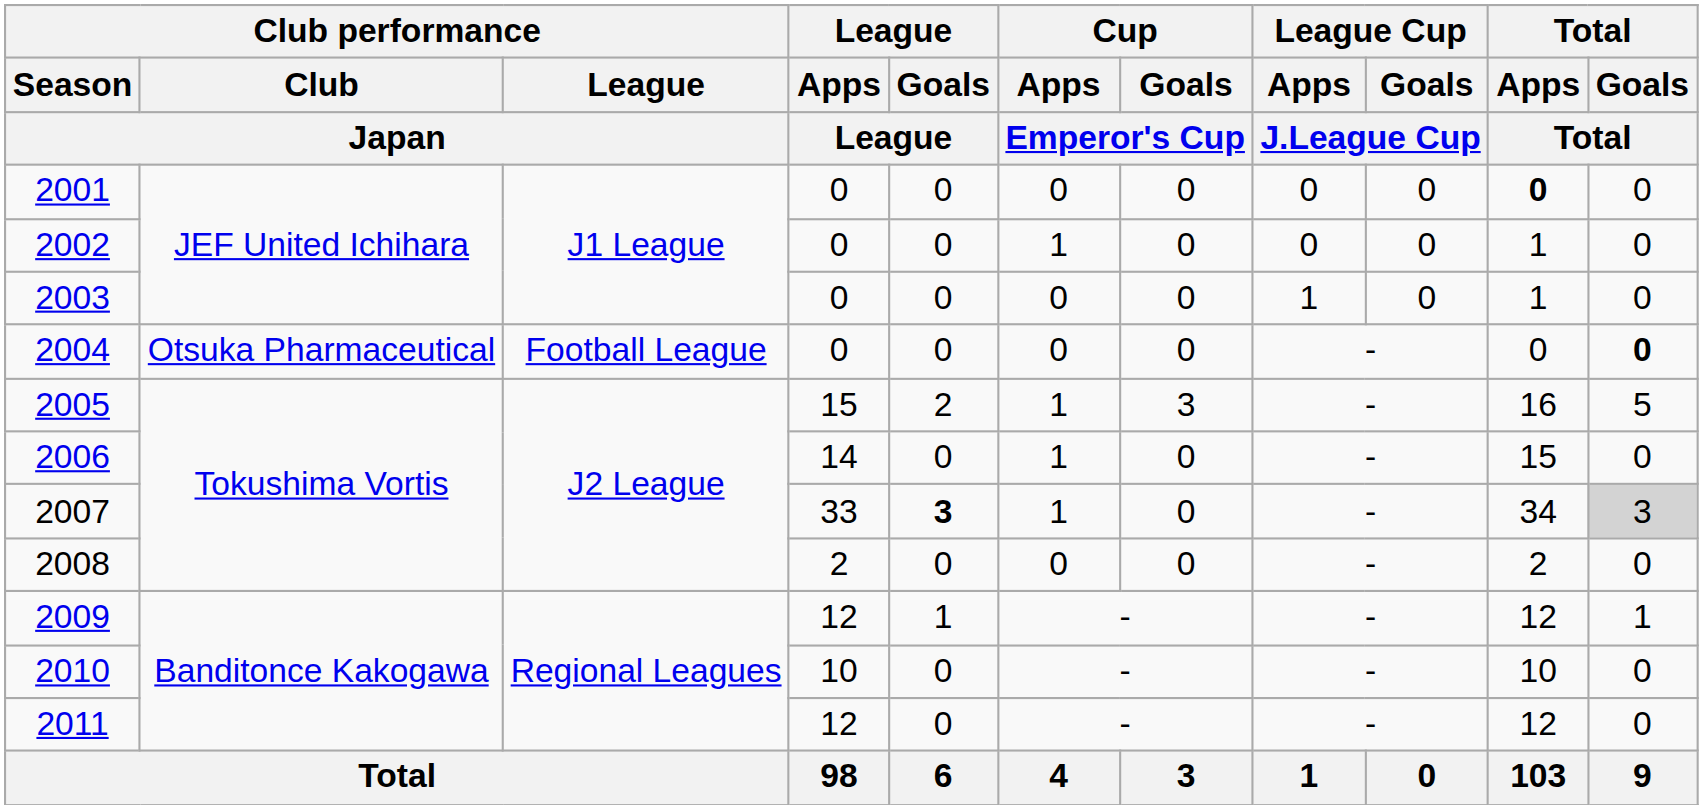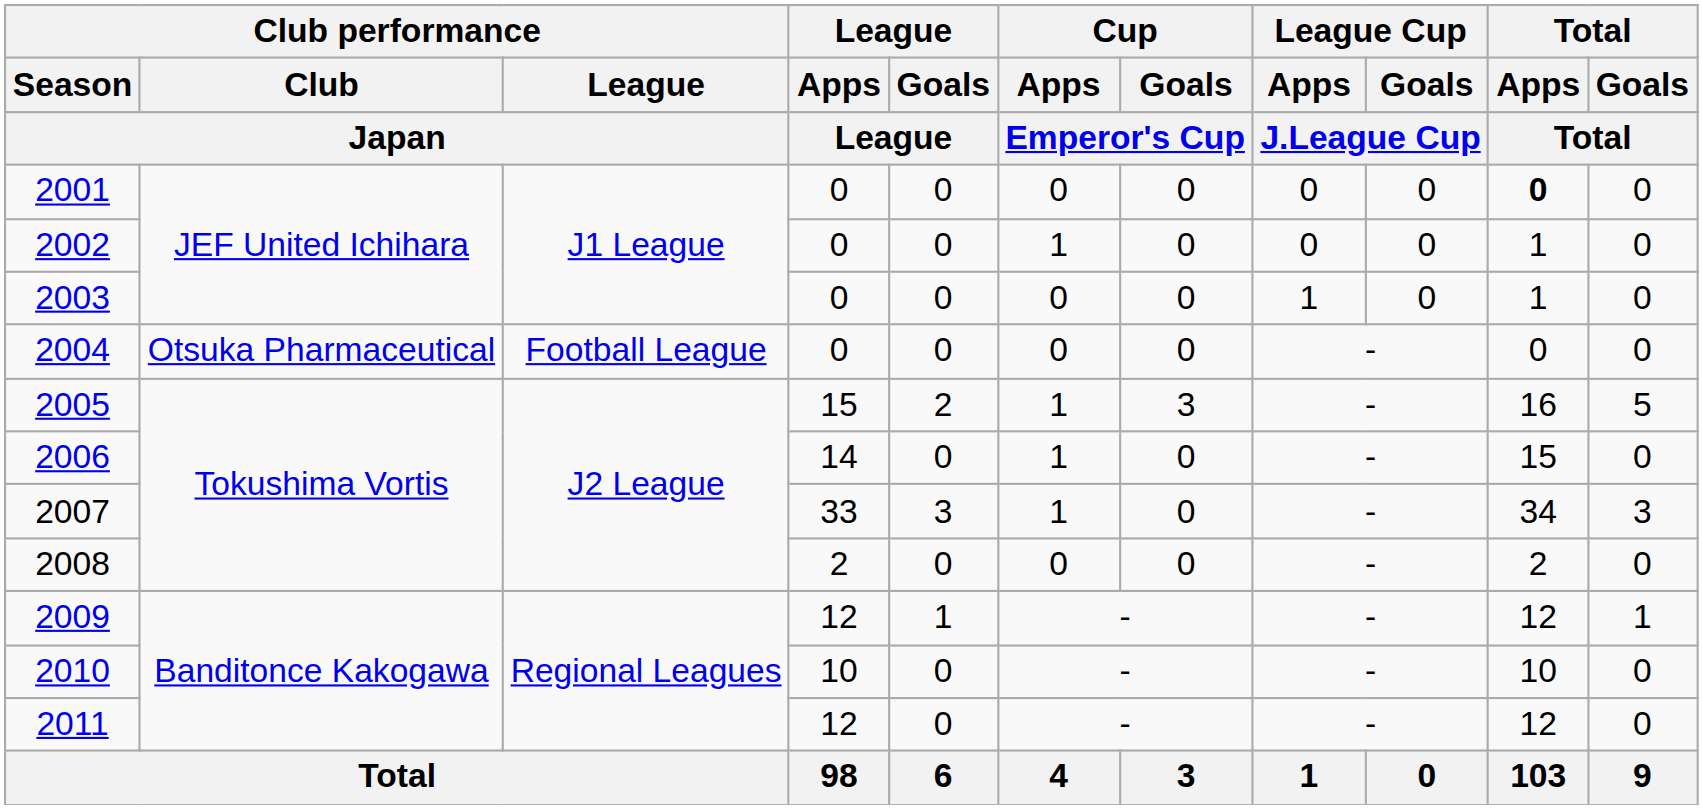(1642, 350) bold -> (1642, 350) normal
(943, 510) bold -> (943, 510) normal
(1642, 510) lightgrey background -> (1642, 510) no background
